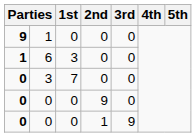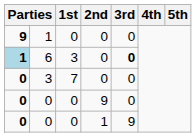(23, 57) no background -> (23, 57) lightblue background
(131, 57) normal -> (131, 57) bold
